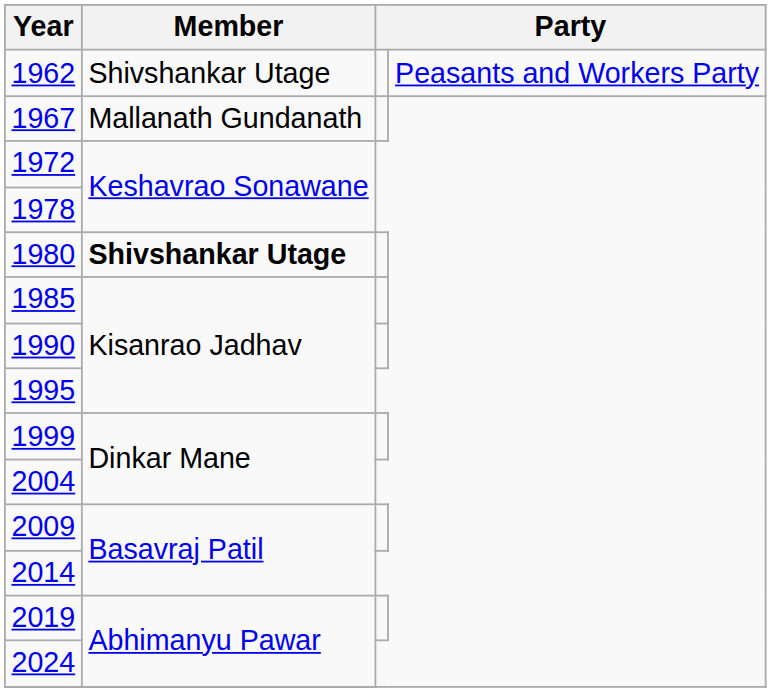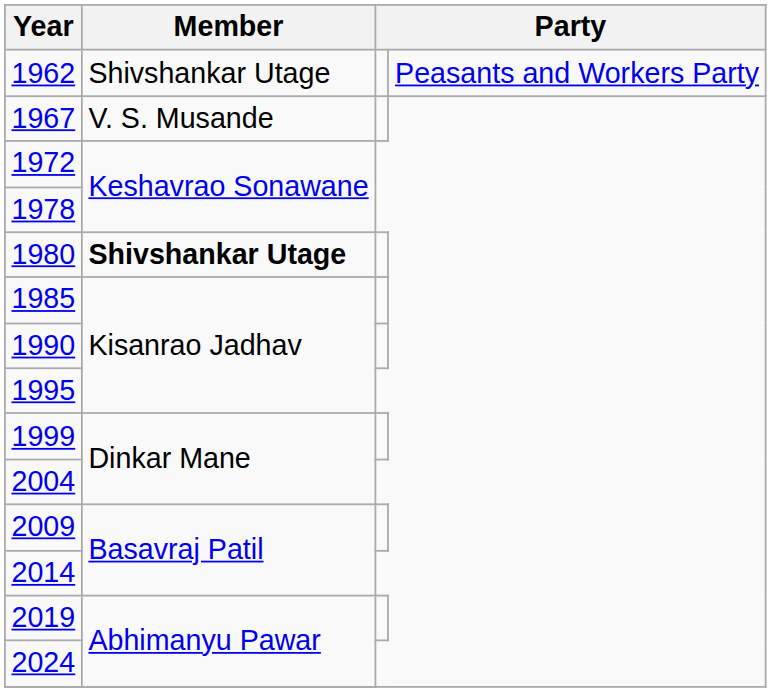(225, 118) Mallanath Gundanath -> (181, 118) V. S. Musande
